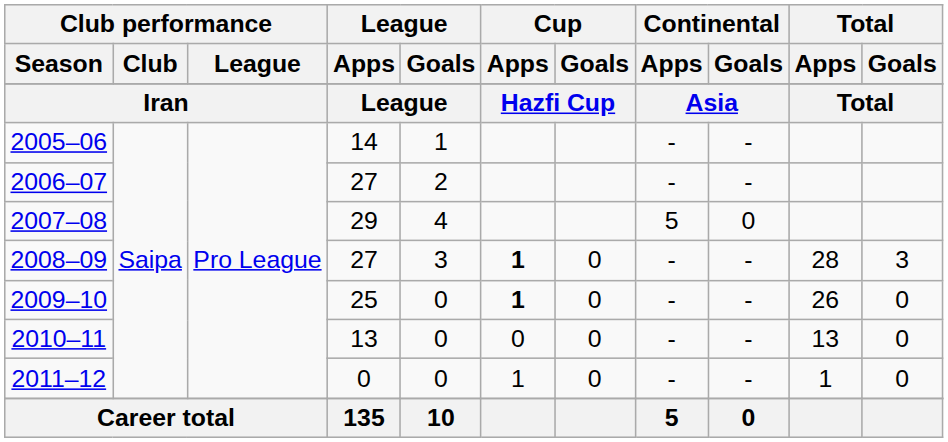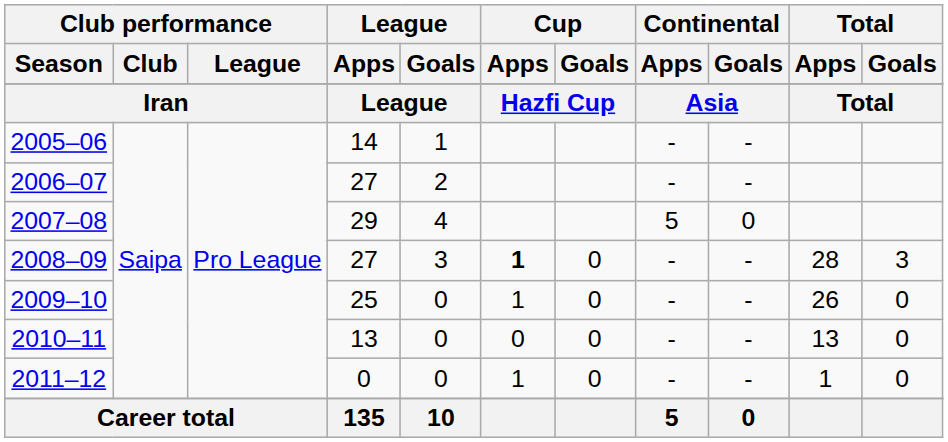(518, 299) bold -> (518, 299) normal
